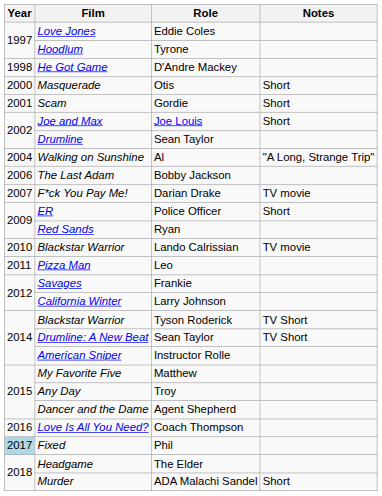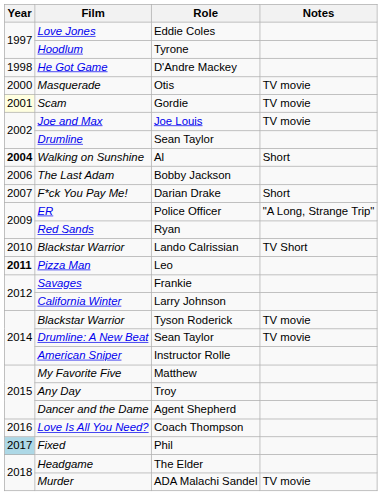(276, 85) Short -> (287, 85) TV movie
(20, 103) no background -> (20, 103) lightyellow background
(276, 103) Short -> (287, 103) TV movie
(276, 121) Short -> (287, 121) TV movie
(20, 157) normal -> (20, 157) bold
(318, 157) "A Long, Strange Trip" -> (276, 157) Short
(287, 193) TV movie -> (276, 193) Short
(276, 211) Short -> (318, 211) "A Long, Strange Trip"
(287, 247) TV movie -> (285, 247) TV Short
(19, 265) normal -> (19, 265) bold
(285, 319) TV Short -> (287, 319) TV movie
(285, 337) TV Short -> (287, 337) TV movie
(276, 481) Short -> (287, 481) TV movie
